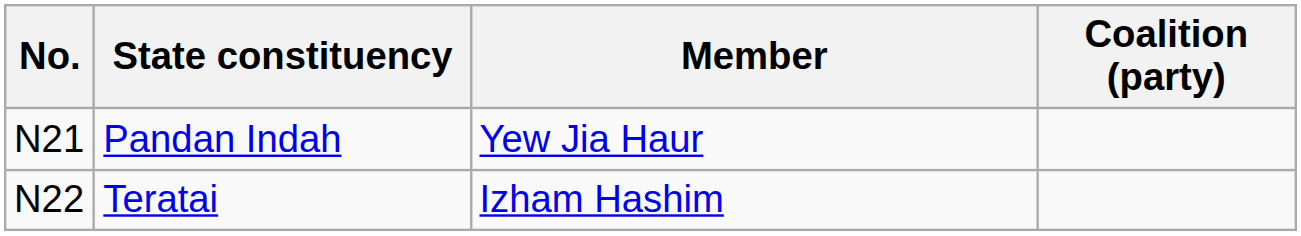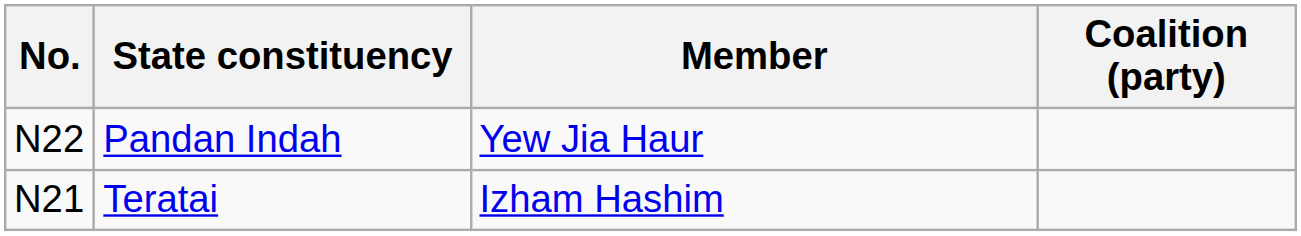(49, 138) N21 -> (49, 138) N22
(49, 199) N22 -> (49, 199) N21
